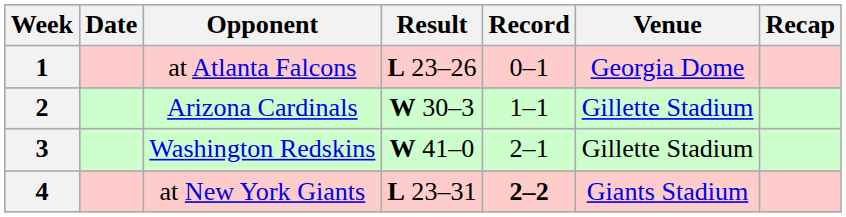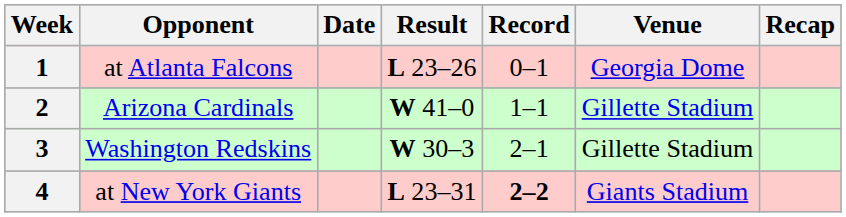columns swapped: (111, 25) <-> (262, 25)
(432, 107) W 30–3 -> (432, 107) W 41–0
(432, 149) W 41–0 -> (432, 149) W 30–3
